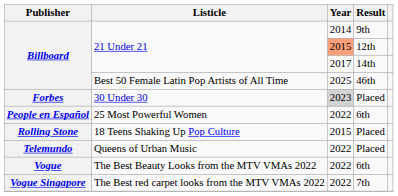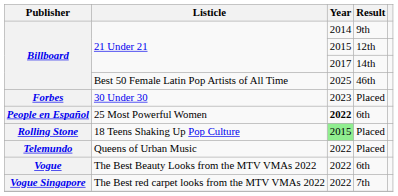(341, 47) lightsalmon background -> (341, 47) no background
(341, 98) lightgrey background -> (341, 98) no background
(341, 115) normal -> (341, 115) bold
(341, 132) no background -> (341, 132) lightgreen background
